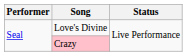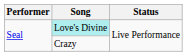(81, 27) no background -> (81, 27) paleturquoise background
(65, 43) pink background -> (65, 43) no background
